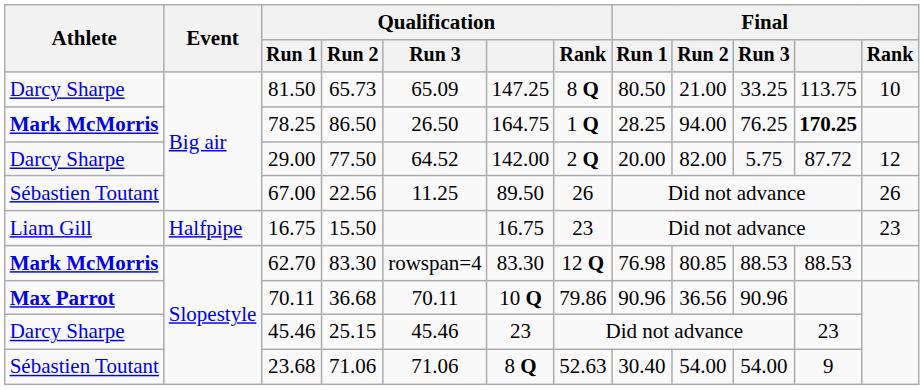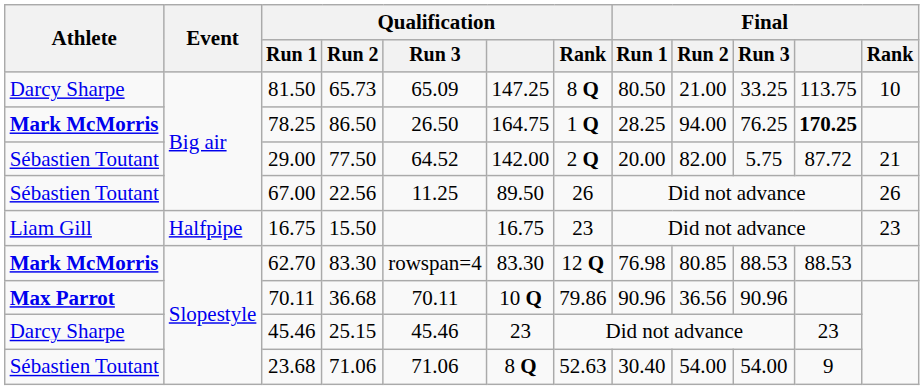(67, 159) Darcy Sharpe -> (84, 159) Sébastien Toutant
(890, 159) 12 -> (890, 159) 21
